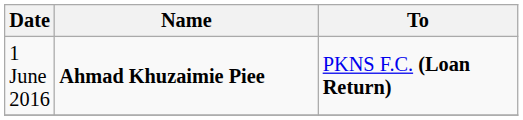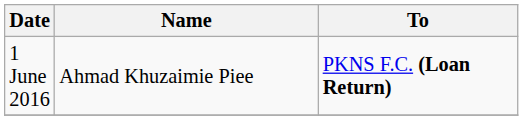(162, 75) bold -> (156, 75) normal
